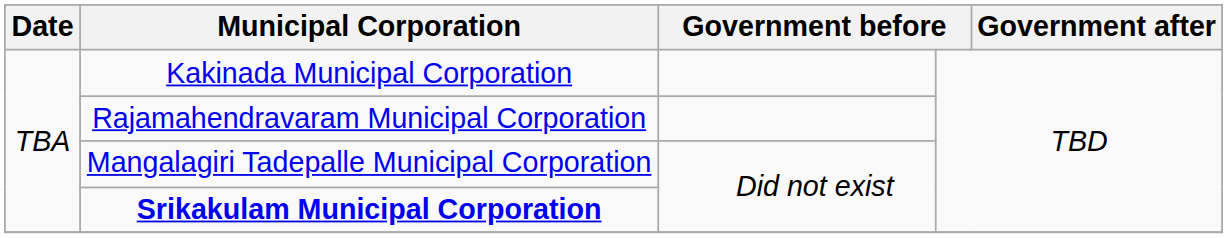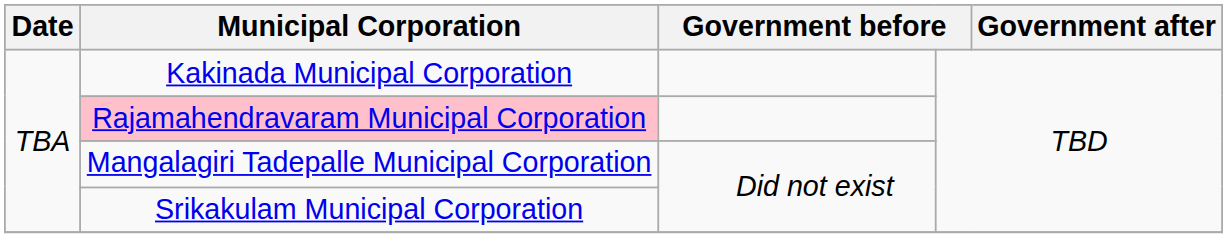(369, 118) no background -> (369, 118) pink background
(369, 208) bold -> (369, 208) normal
